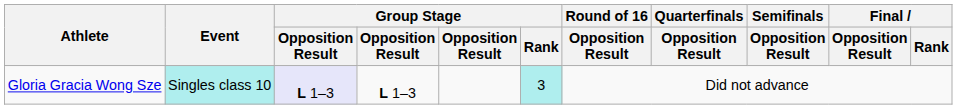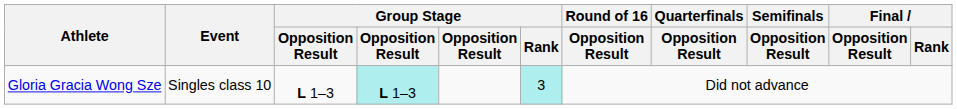(220, 85) paleturquoise background -> (220, 85) no background
(316, 93) lavender background -> (316, 93) no background
(398, 93) no background -> (398, 93) paleturquoise background
